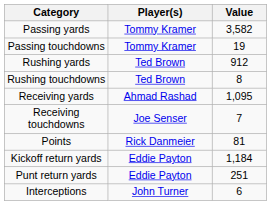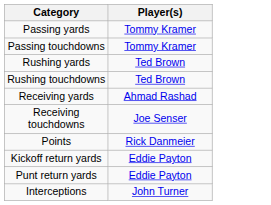- column: (239, 12)
